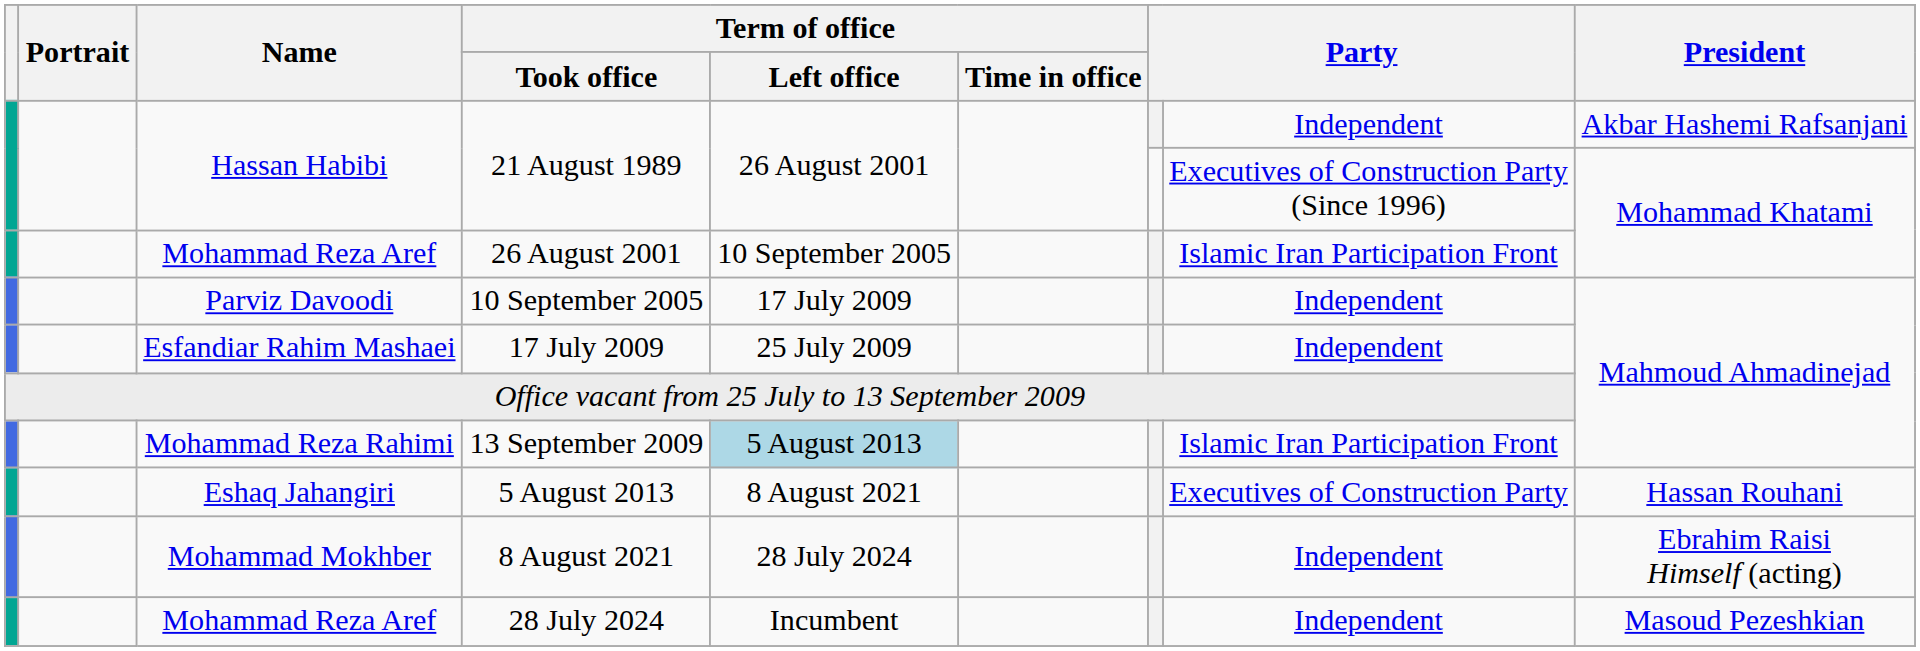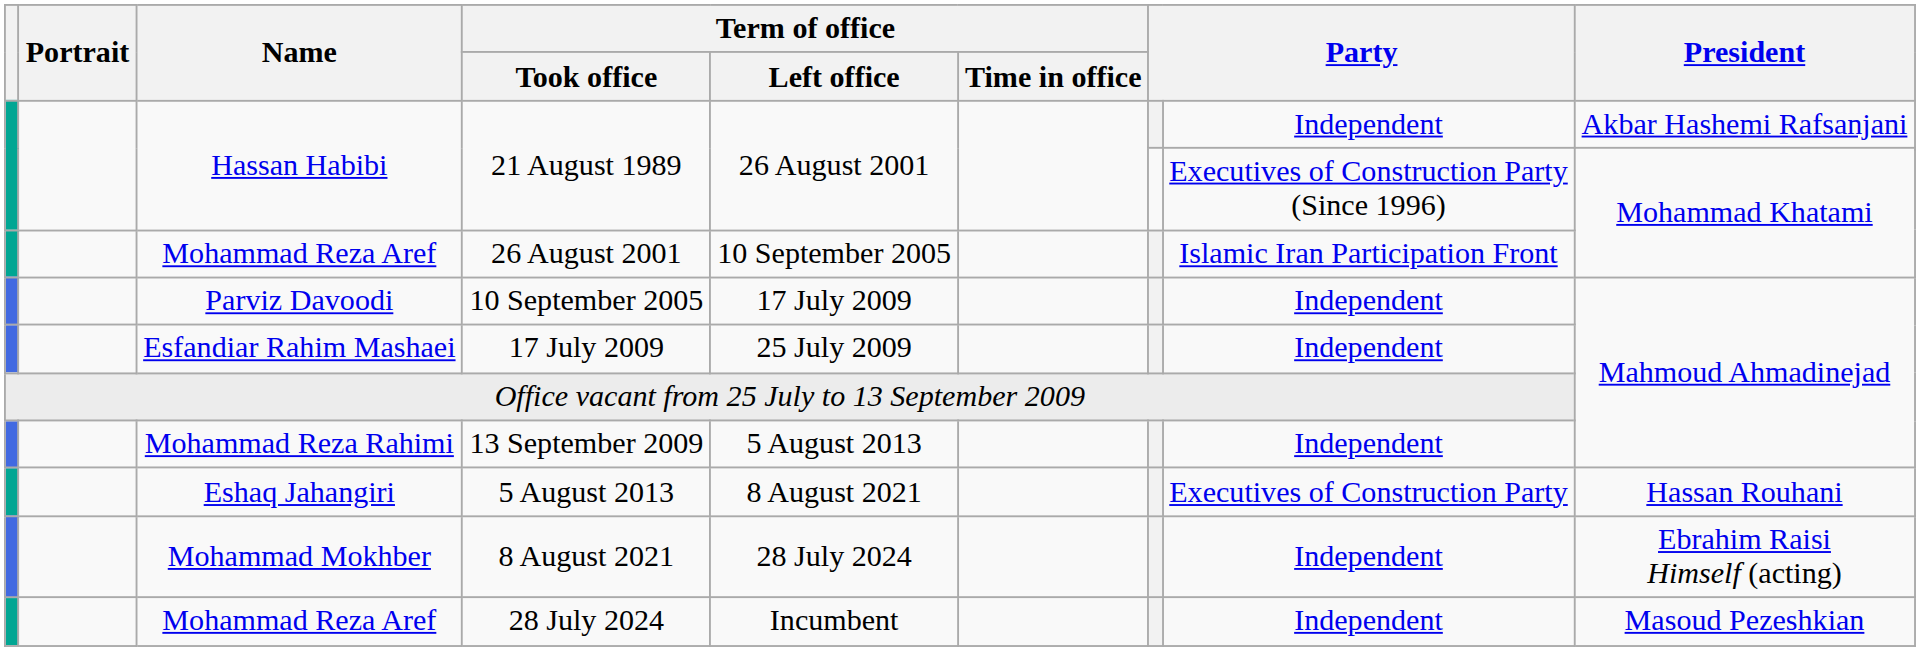(834, 443) lightblue background -> (834, 443) no background
(1368, 443) Islamic Iran Participation Front -> (1368, 443) Independent
